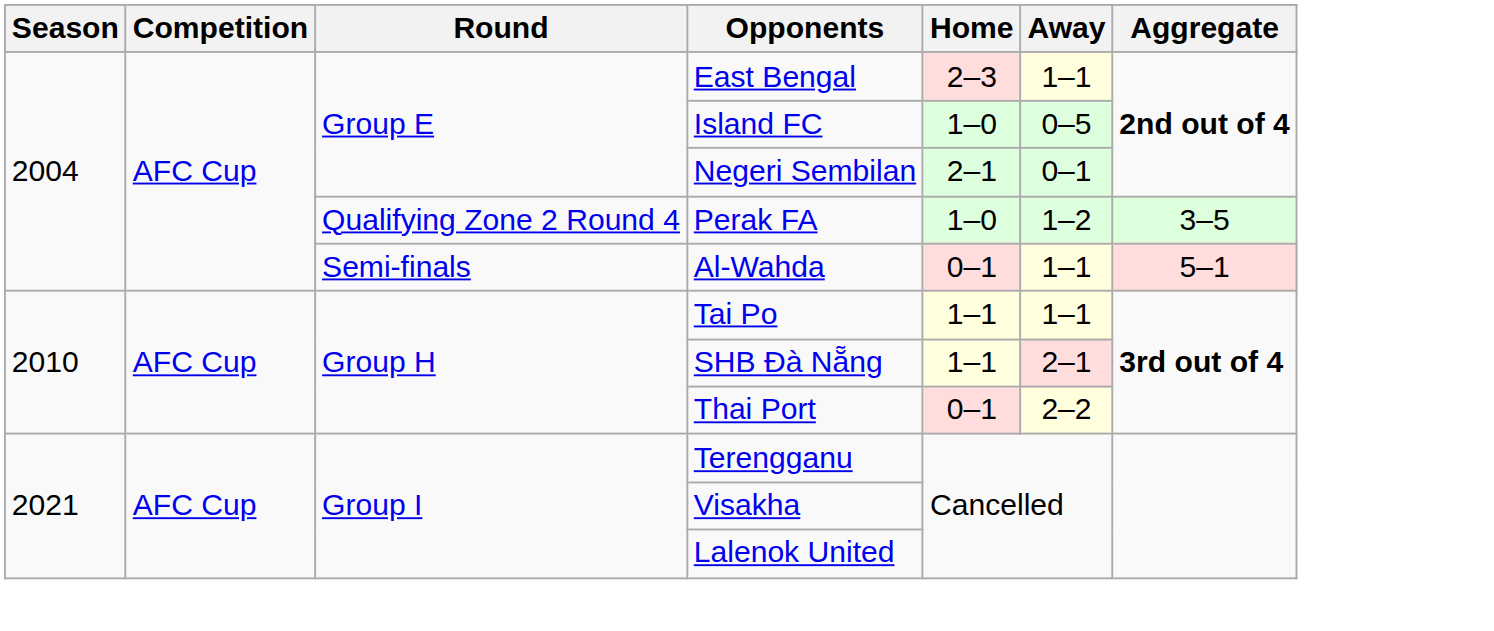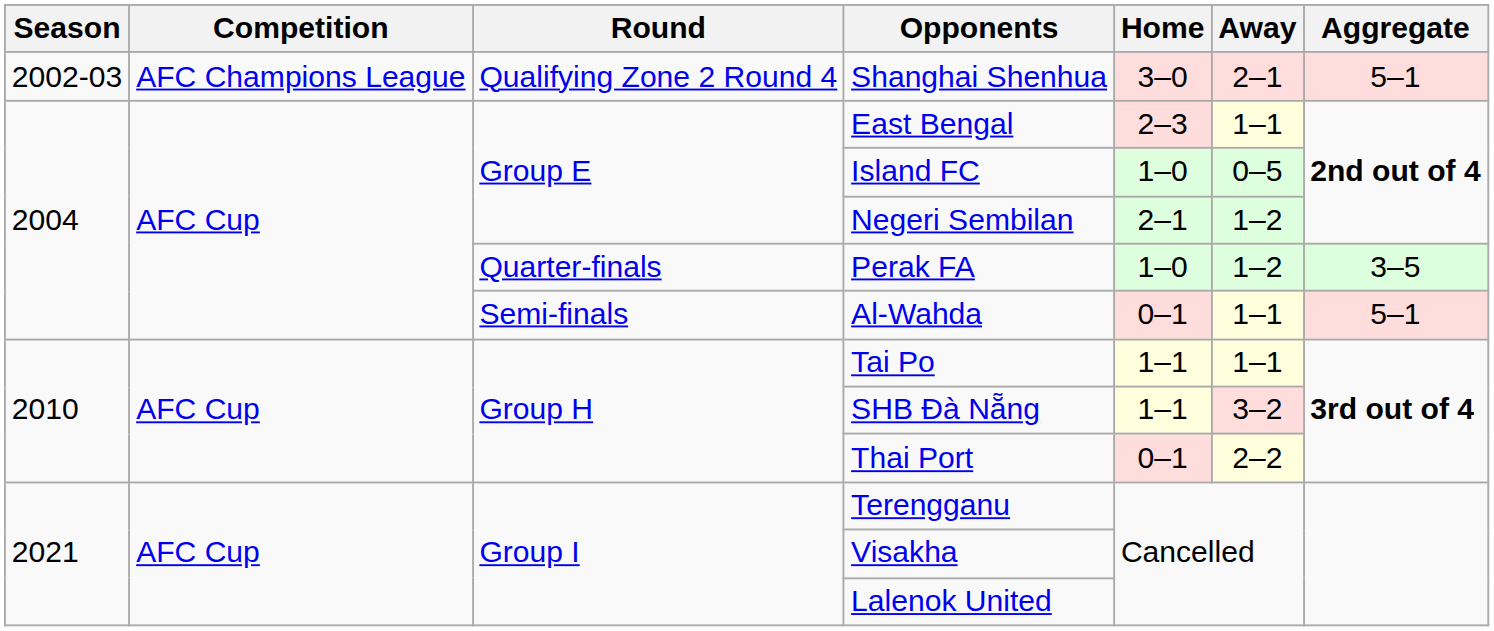+ row: (979, 76)
(1066, 171) 0–1 -> (1257, 219) 1–2
(501, 219) Qualifying Zone 2 Round 4 -> (571, 266) Quarter-finals
(1066, 362) 2–1 -> (1257, 409) 3–2
